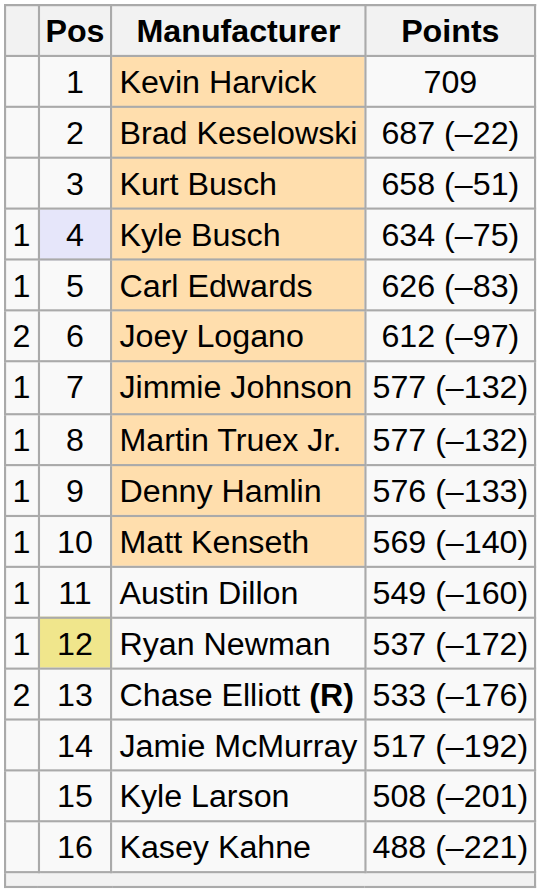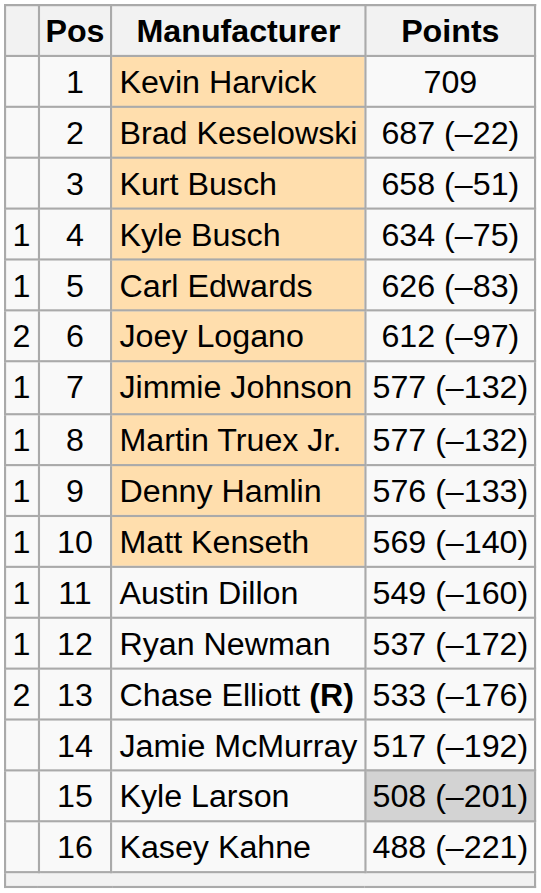(75, 235) lavender background -> (75, 235) no background
(75, 643) khaki background -> (75, 643) no background
(450, 796) no background -> (450, 796) lightgrey background
